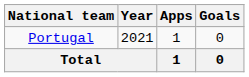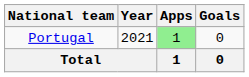(176, 38) no background -> (176, 38) lightgreen background
